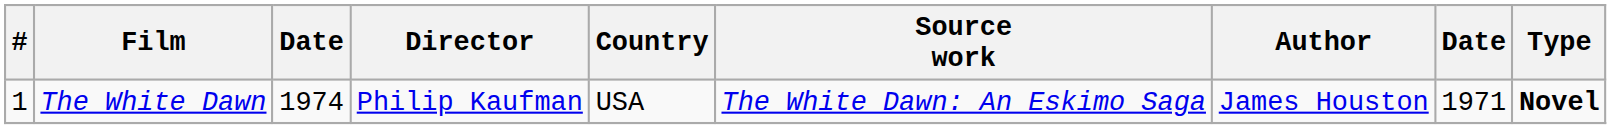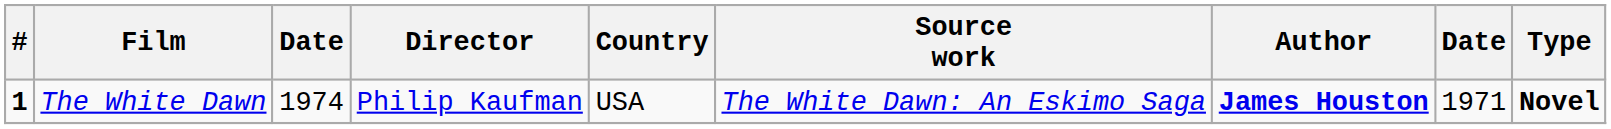(20, 102) normal -> (20, 102) bold
(1324, 102) normal -> (1324, 102) bold
